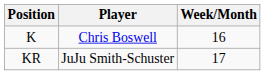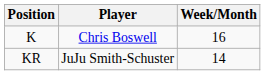(219, 59) 17 -> (219, 59) 14
